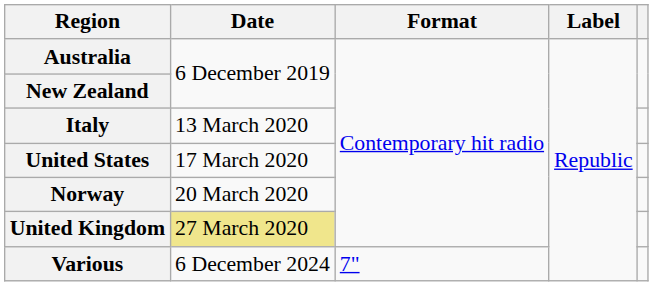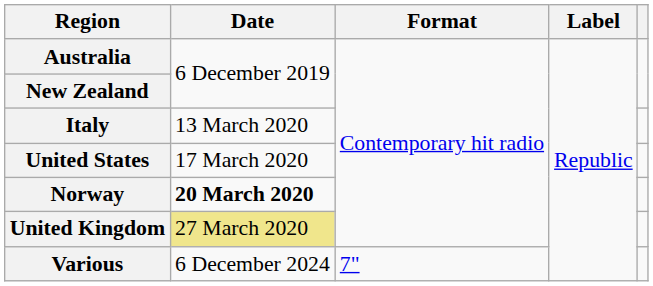(242, 194) normal -> (244, 194) bold
